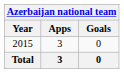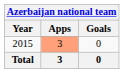(60, 44) no background -> (60, 44) lightsalmon background
